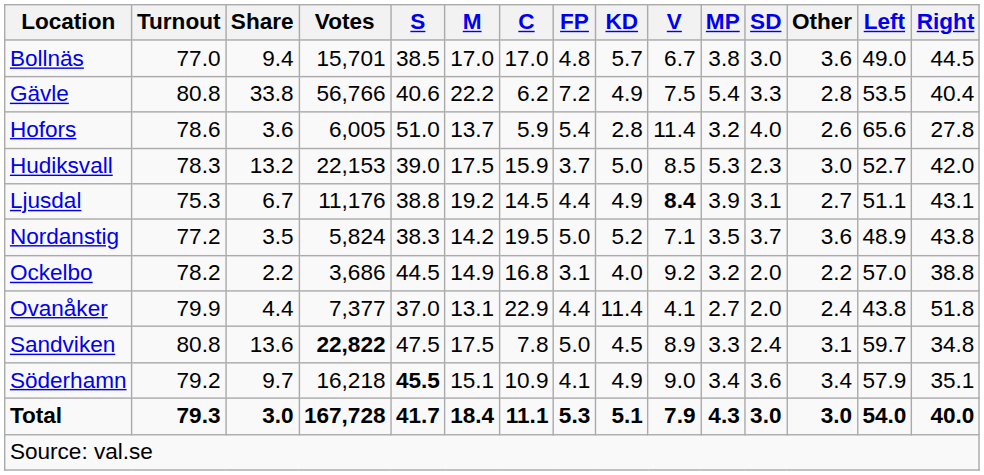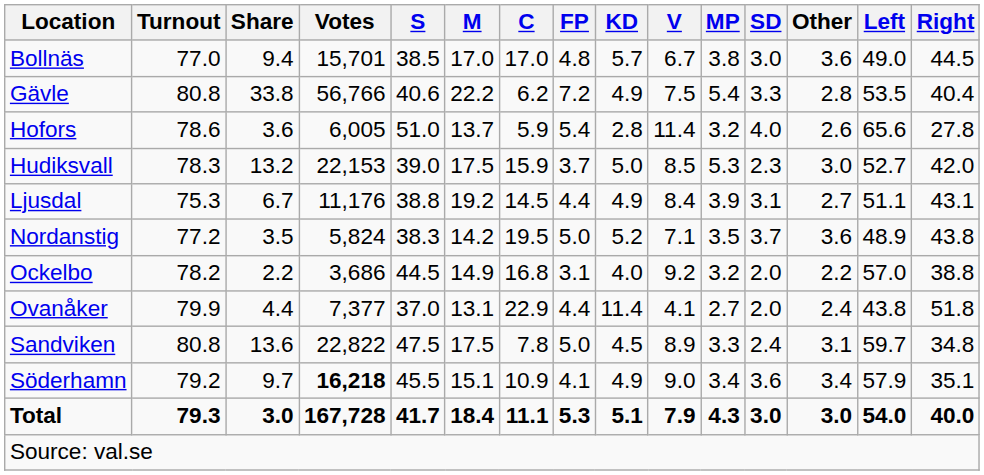(680, 201) bold -> (680, 201) normal
(351, 344) bold -> (351, 344) normal
(351, 380) normal -> (351, 380) bold
(418, 380) bold -> (418, 380) normal
